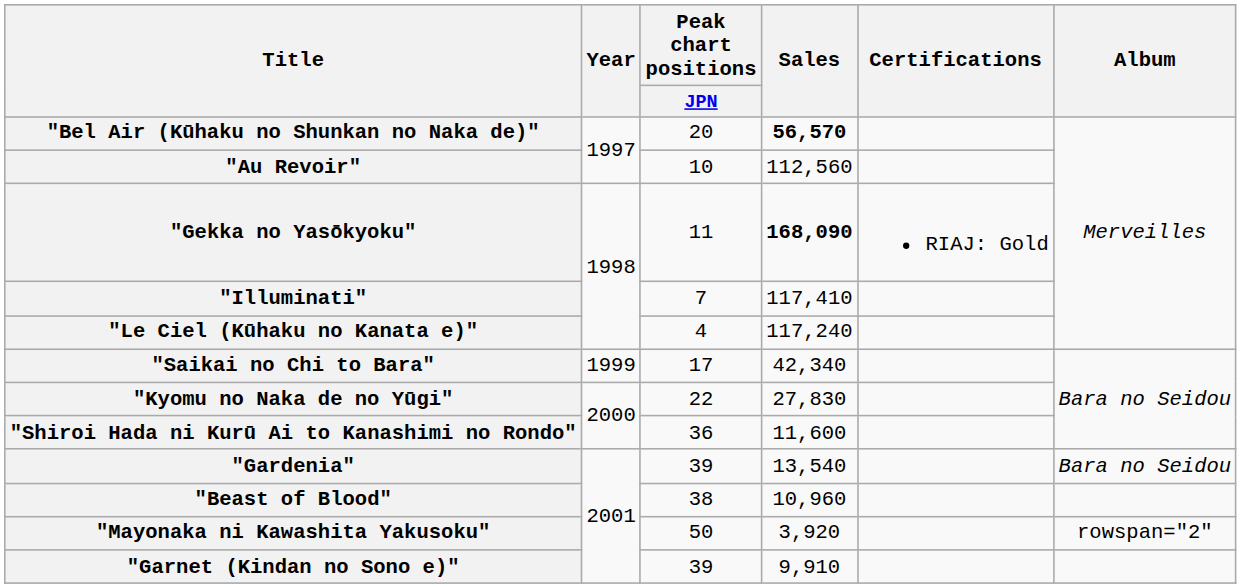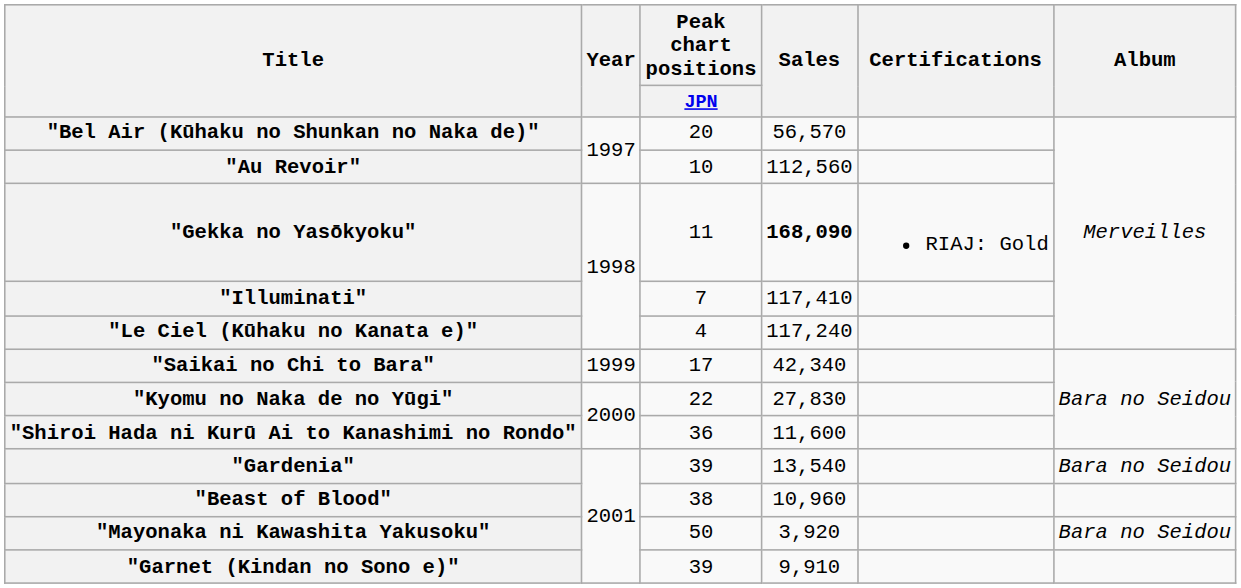(809, 133) bold -> (809, 133) normal
(1145, 533) rowspan="2" -> (1145, 533) Bara no Seidou
